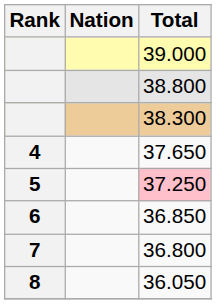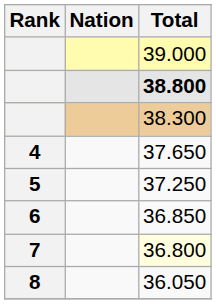(175, 86) normal -> (175, 86) bold
(175, 184) pink background -> (175, 184) no background
(175, 250) no background -> (175, 250) lightyellow background
